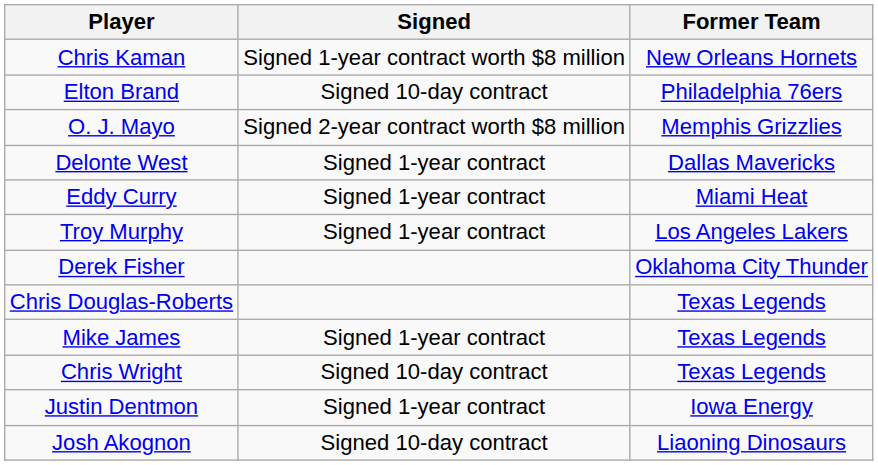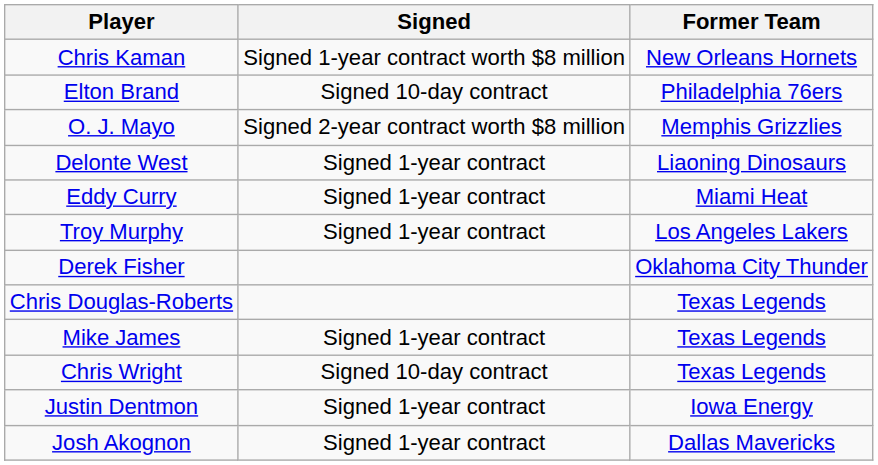(752, 162) Dallas Mavericks -> (752, 162) Liaoning Dinosaurs
(434, 442) Signed 10-day contract -> (434, 442) Signed 1-year contract
(752, 442) Liaoning Dinosaurs -> (752, 442) Dallas Mavericks
